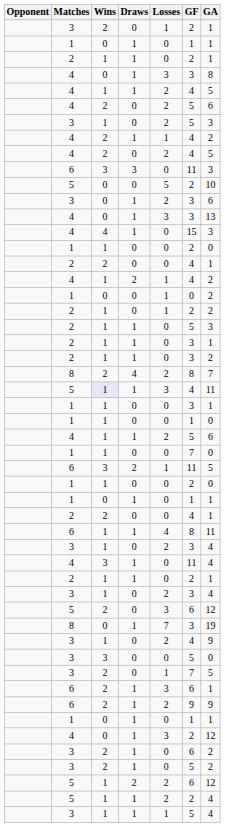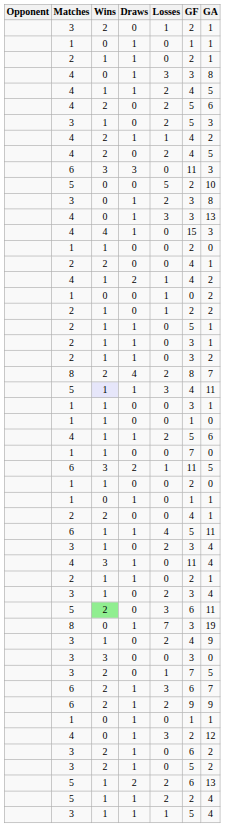(210, 201) 6 -> (210, 201) 8
(210, 327) 3 -> (210, 327) 1
(192, 531) 8 -> (192, 531) 5
(105, 610) no background -> (105, 610) lightgreen background
(210, 610) 12 -> (210, 610) 11
(192, 657) 5 -> (192, 657) 3
(210, 688) 1 -> (210, 688) 7
(210, 783) 12 -> (210, 783) 13
